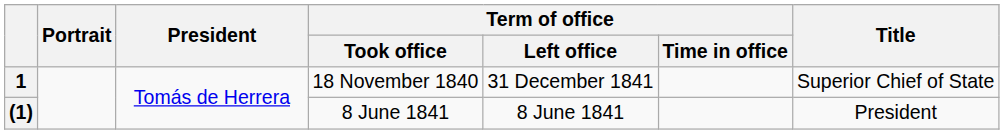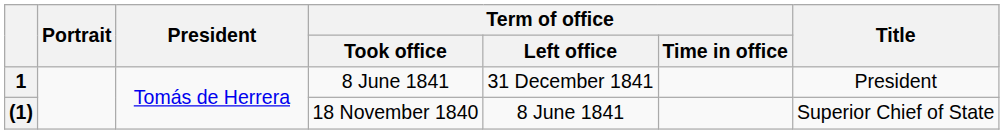(395, 81) 18 November 1840 -> (395, 81) 8 June 1841
(896, 81) Superior Chief of State -> (896, 81) President
(395, 112) 8 June 1841 -> (395, 112) 18 November 1840
(896, 112) President -> (896, 112) Superior Chief of State
